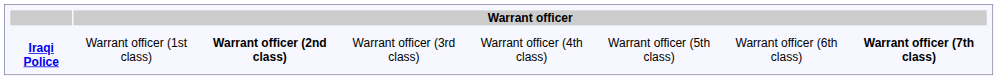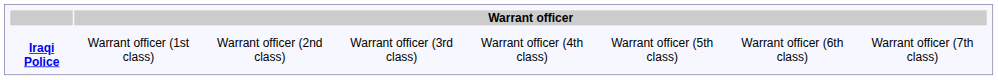(270, 50) bold -> (270, 50) normal
(919, 50) bold -> (922, 50) normal
